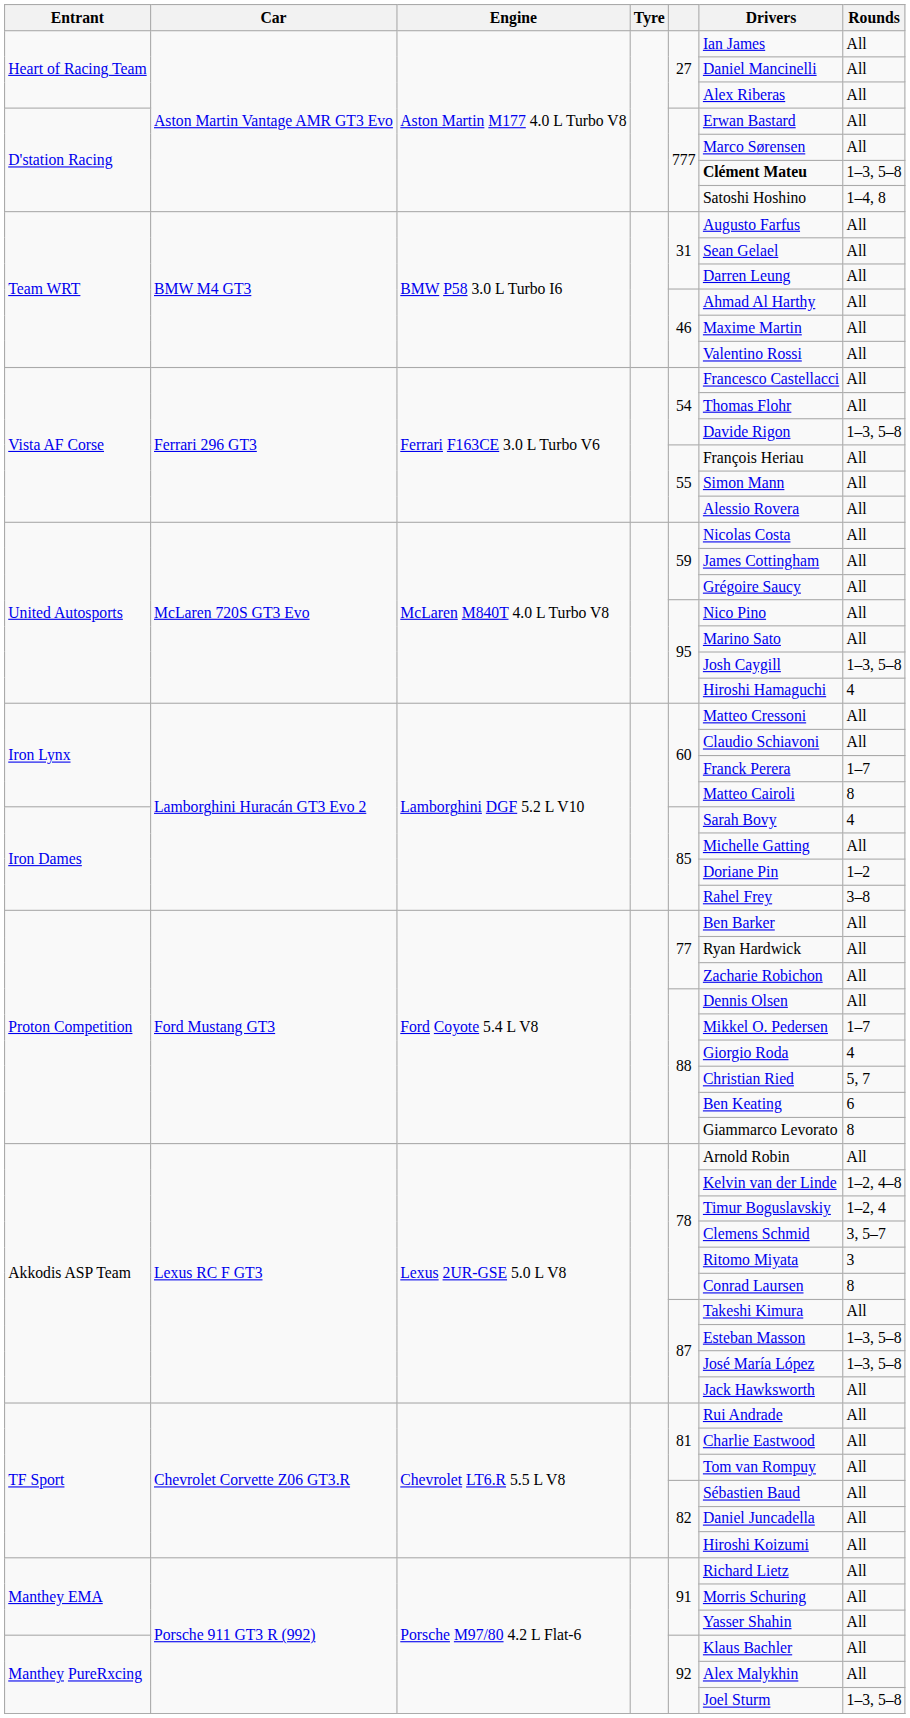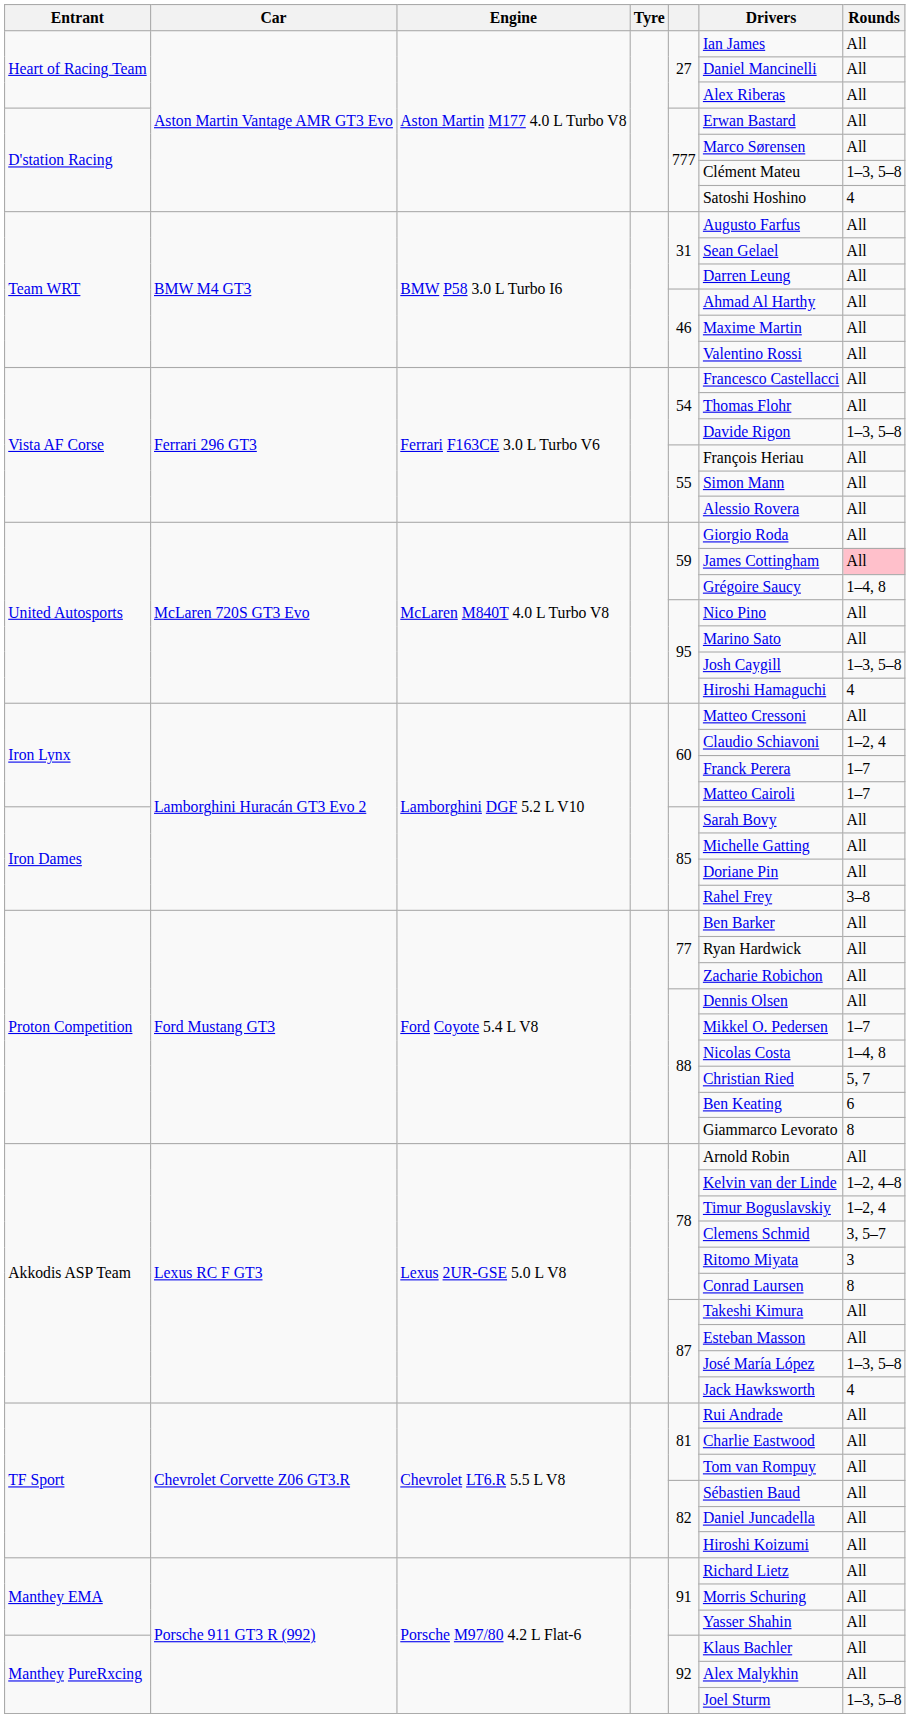(755, 173) bold -> (751, 173) normal
(866, 199) 1–4, 8 -> (850, 199) 4
(747, 535) Nicolas Costa -> (746, 535) Giorgio Roda
(857, 561) no background -> (857, 561) pink background
(857, 587) All -> (866, 587) 1–4, 8
(857, 742) All -> (866, 742) 1–2, 4
(850, 794) 8 -> (858, 794) 1–7
(850, 820) 4 -> (857, 820) All
(858, 872) 1–2 -> (857, 872) All
(746, 1053) Giorgio Roda -> (747, 1053) Nicolas Costa
(850, 1053) 4 -> (866, 1053) 1–4, 8
(874, 1338) 1–3, 5–8 -> (857, 1338) All
(857, 1389) All -> (850, 1389) 4
